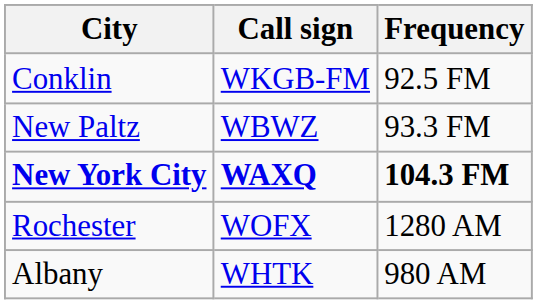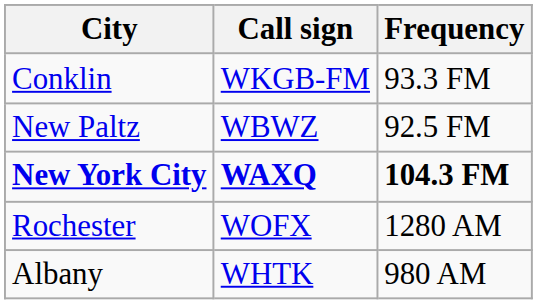(437, 77) 92.5 FM -> (437, 77) 93.3 FM
(437, 126) 93.3 FM -> (437, 126) 92.5 FM
